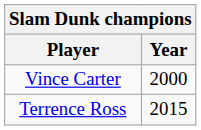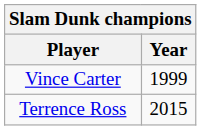(168, 79) 2000 -> (168, 79) 1999
